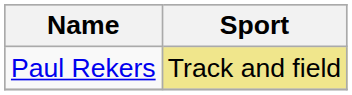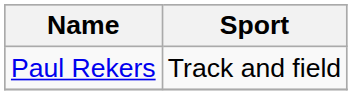(254, 67) khaki background -> (254, 67) no background
